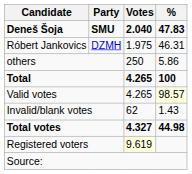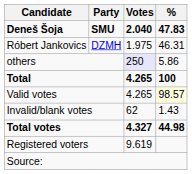(135, 62) no background -> (135, 62) lavender background
(139, 144) lightyellow background -> (139, 144) no background
